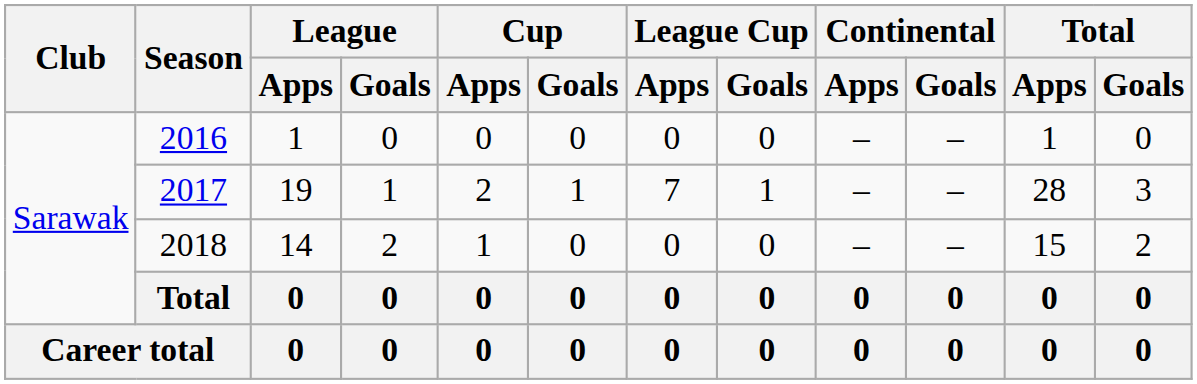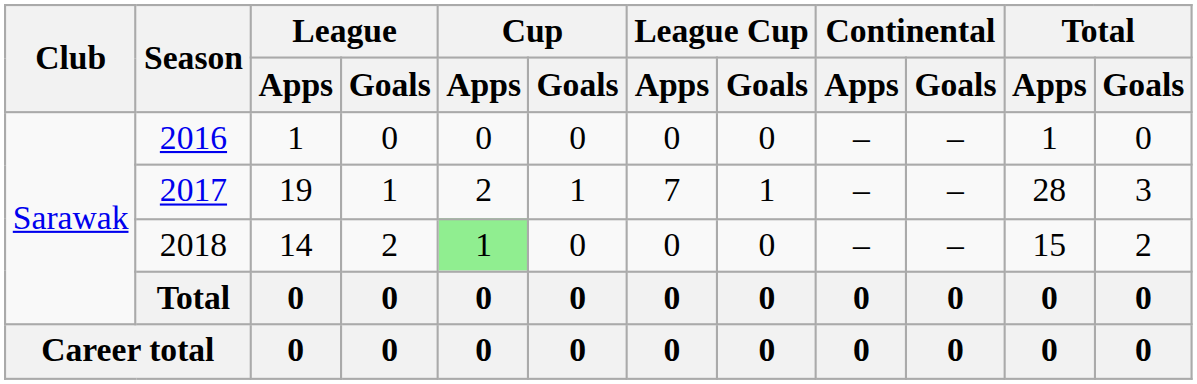(484, 244) no background -> (484, 244) lightgreen background
